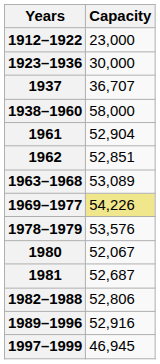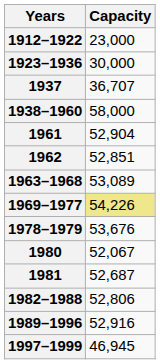(112, 228) 53,576 -> (112, 228) 53,676
